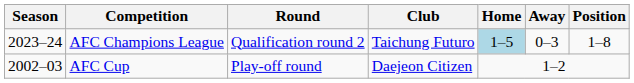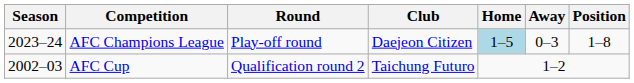(298, 41) Qualification round 2 -> (276, 41) Play-off round
(423, 41) Taichung Futuro -> (422, 41) Daejeon Citizen
(276, 66) Play-off round -> (298, 66) Qualification round 2
(422, 66) Daejeon Citizen -> (423, 66) Taichung Futuro
